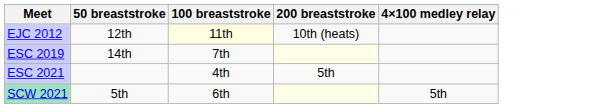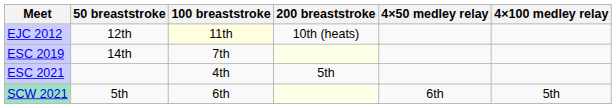+ column: (435, 14)
